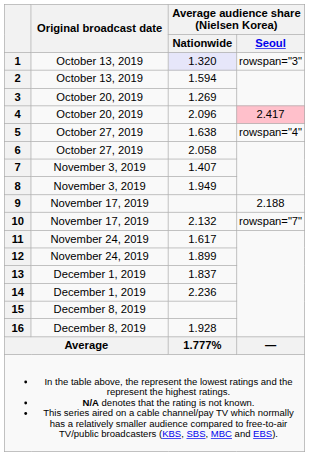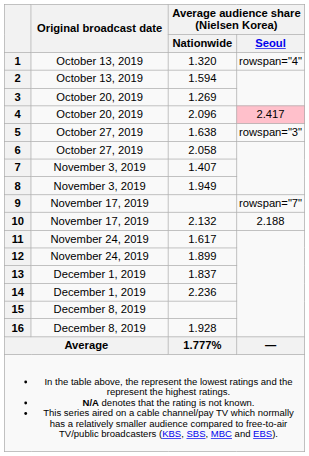(202, 61) lavender background -> (202, 61) no background
(271, 61) rowspan="3" -> (271, 61) rowspan="4"
(271, 132) rowspan="4" -> (271, 132) rowspan="3"
(271, 203) 2.188 -> (271, 203) rowspan="7"
(271, 221) rowspan="7" -> (271, 221) 2.188
